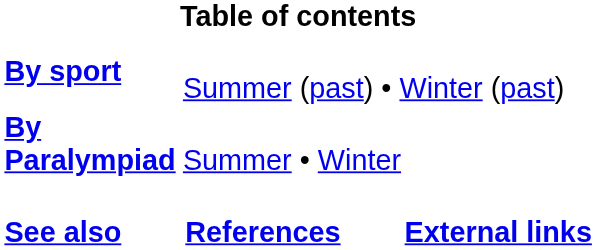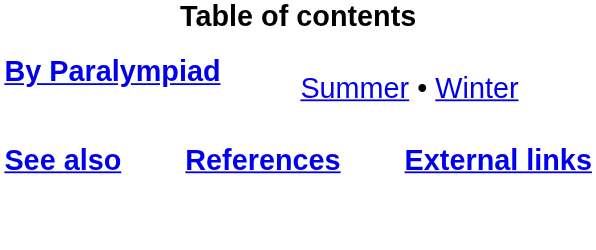- row: (63, 71)
